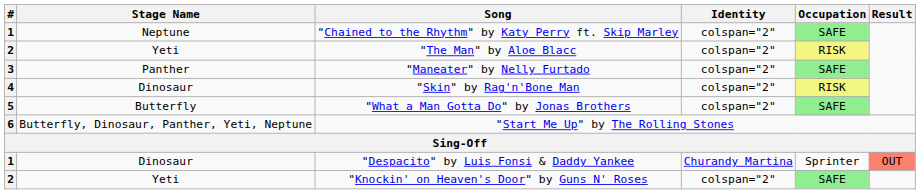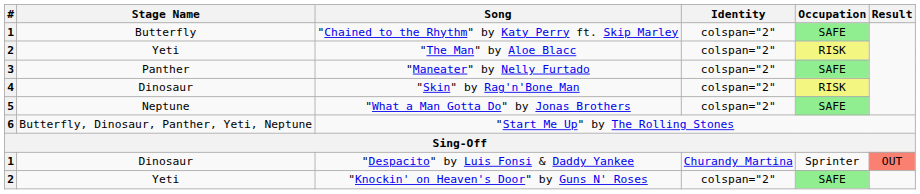(166, 32) Neptune -> (166, 32) Butterfly
(166, 106) Butterfly -> (166, 106) Neptune
